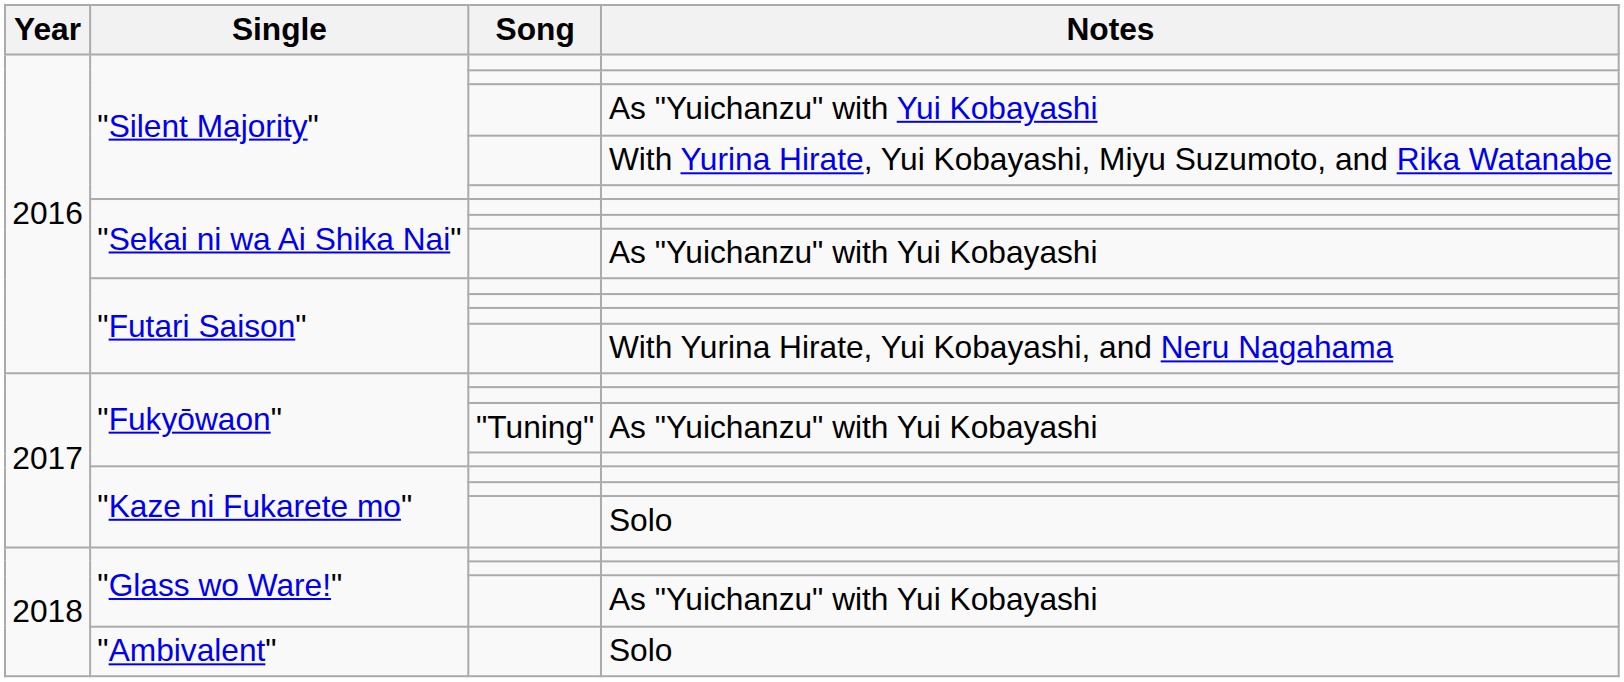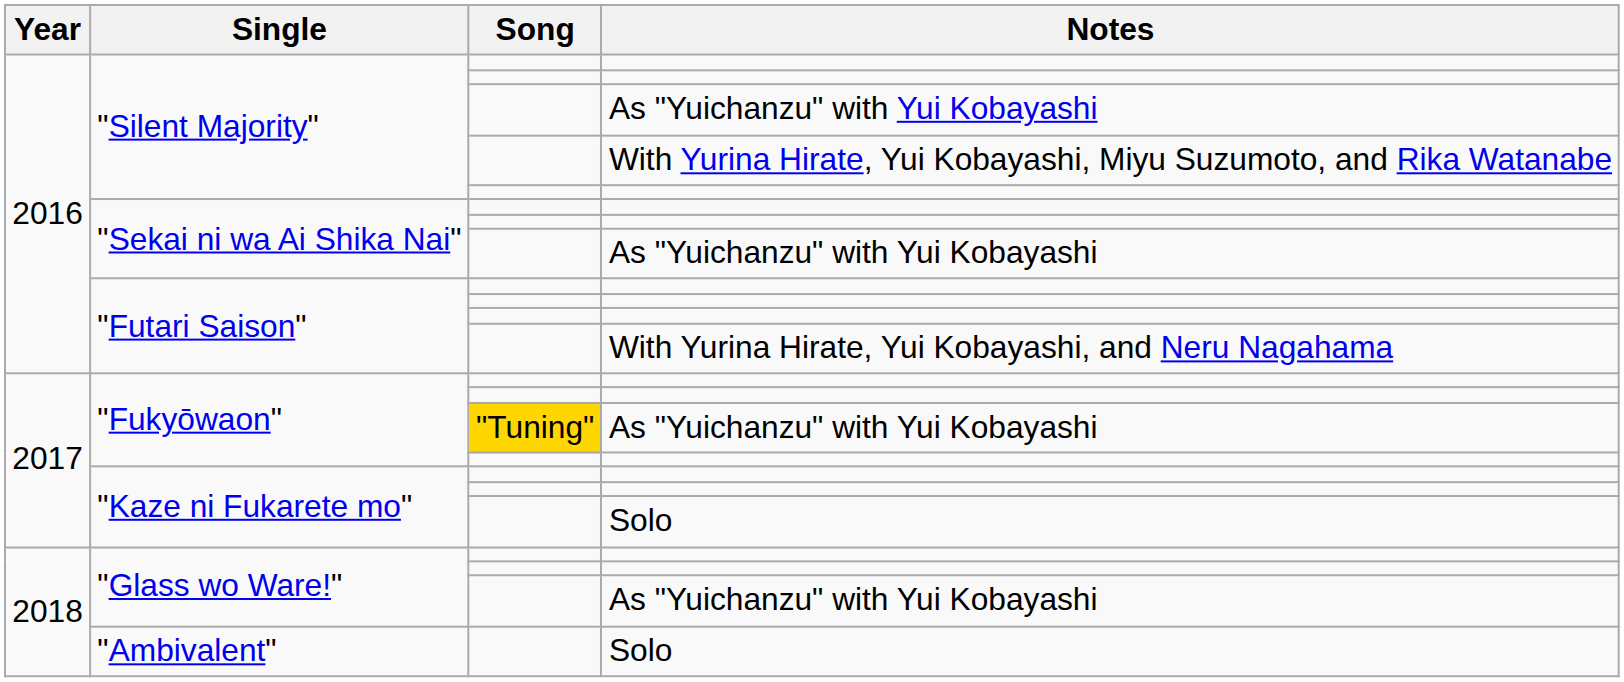(535, 426) no background -> (535, 426) gold background
